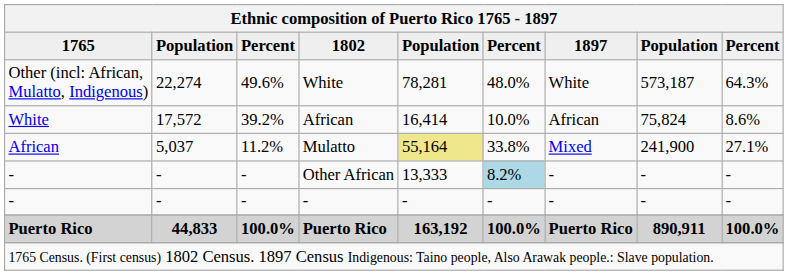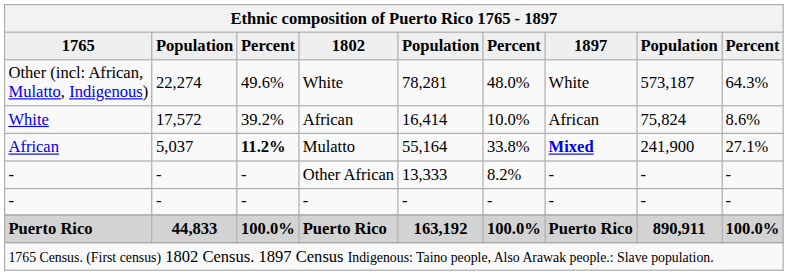(262, 147) normal -> (263, 147) bold
(425, 147) khaki background -> (425, 147) no background
(570, 147) normal -> (571, 147) bold
(504, 174) lightblue background -> (504, 174) no background
